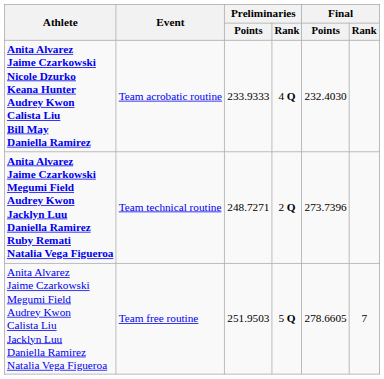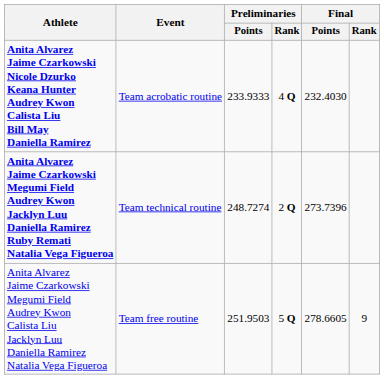(248, 207) 248.7271 -> (248, 207) 248.7274
(364, 319) 7 -> (364, 319) 9
